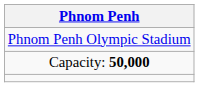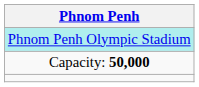(99, 39) no background -> (99, 39) paleturquoise background
